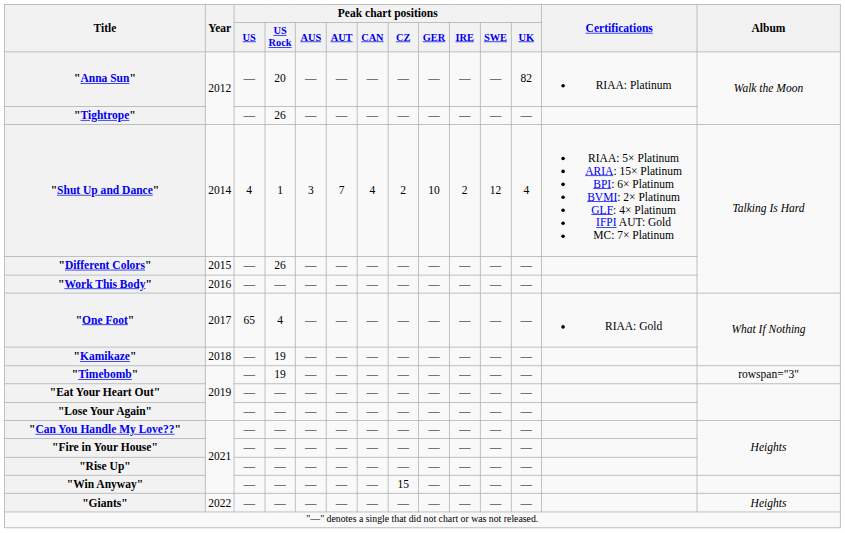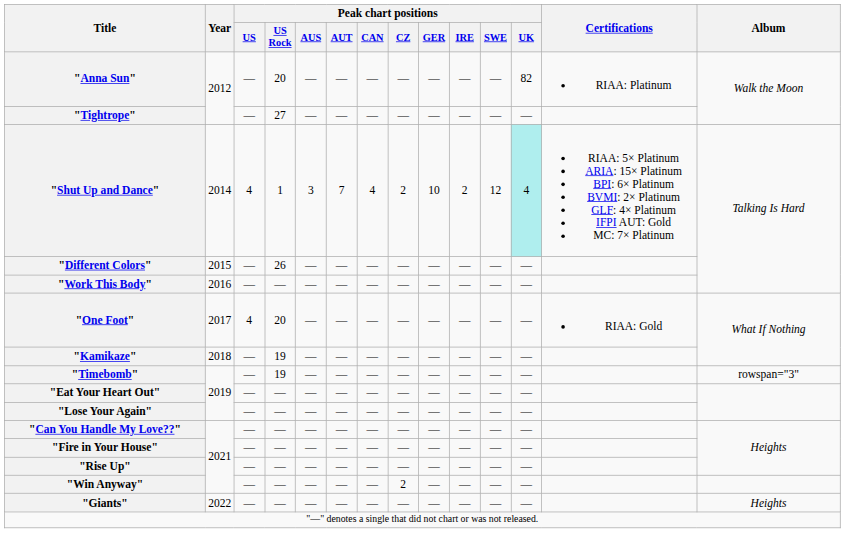(280, 115) 26 -> (280, 115) 27
(526, 190) no background -> (526, 190) paleturquoise background
(249, 320) 65 -> (249, 320) 4
(280, 320) 4 -> (280, 320) 20
(403, 484) 15 -> (403, 484) 2
